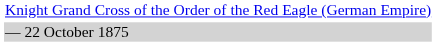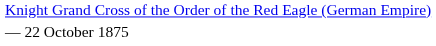(67, 31) lightgrey background -> (67, 31) no background
